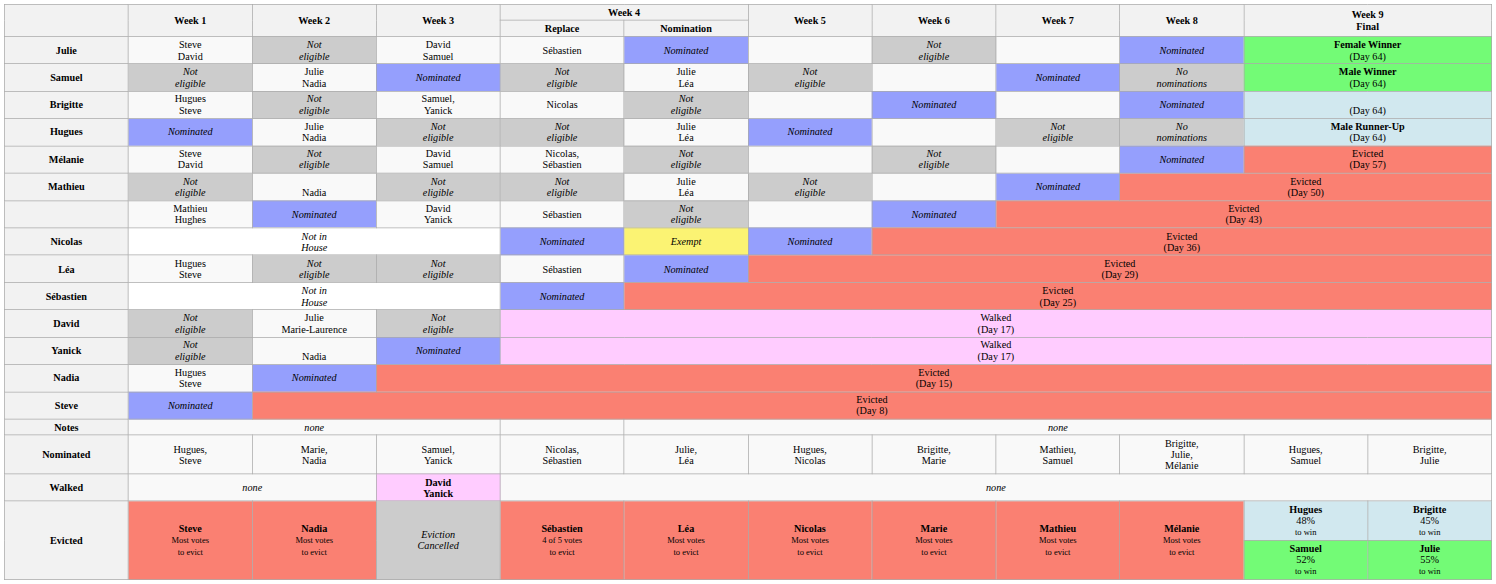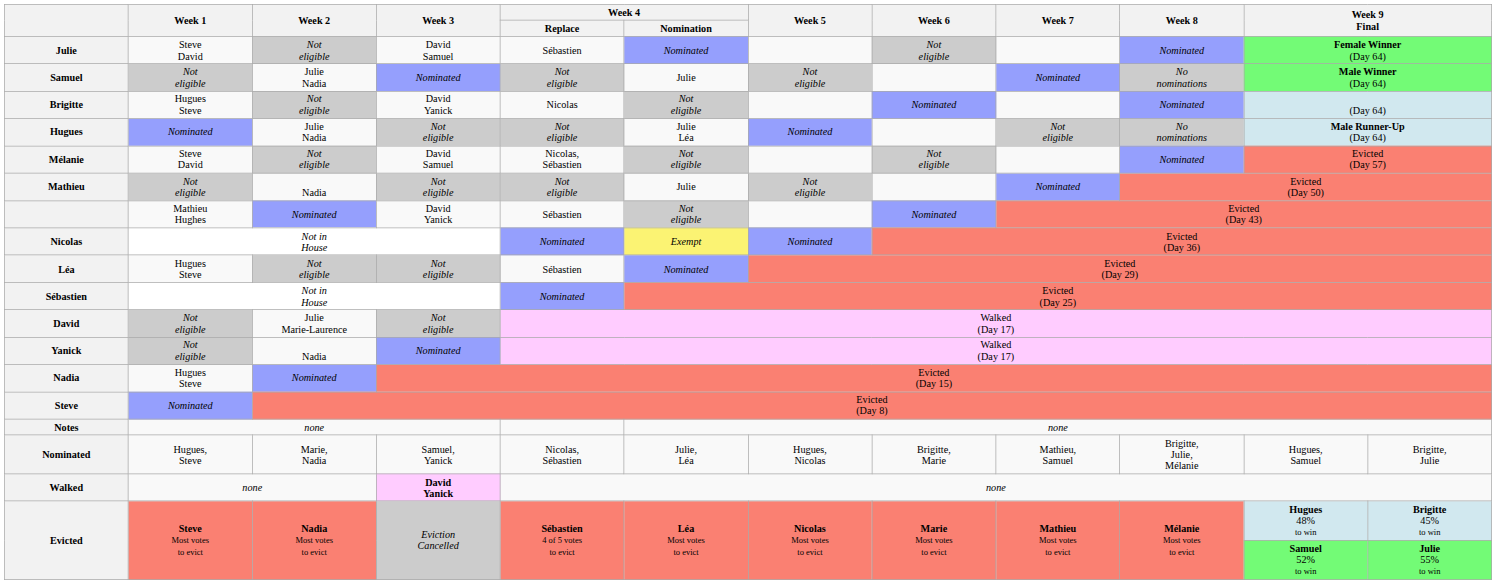(686, 77) Julie Léa -> (686, 77) Julie
(438, 104) Samuel, Yanick -> (438, 104) David Yanick
(686, 186) Julie Léa -> (686, 186) Julie
